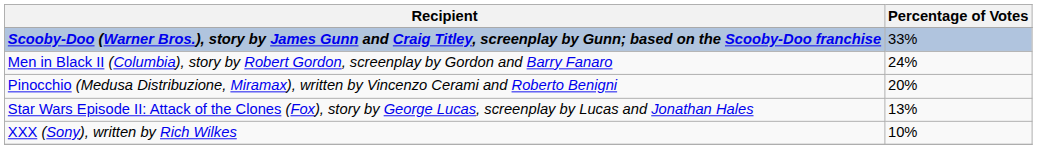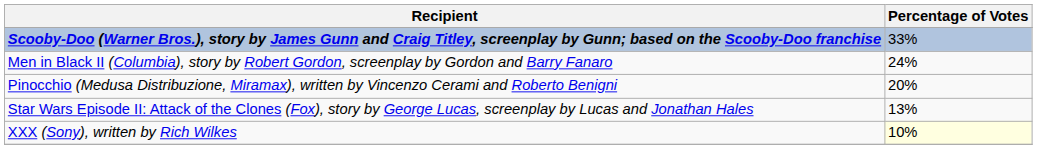(903, 132) no background -> (903, 132) lightyellow background
